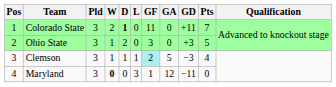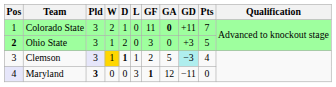(125, 27) bold -> (125, 27) normal
(169, 27) normal -> (169, 27) bold
(14, 43) normal -> (14, 43) bold
(96, 58) no background -> (96, 58) lavender background
(112, 58) no background -> (112, 58) gold background
(125, 58) normal -> (125, 58) bold
(151, 58) paleturquoise background -> (151, 58) no background
(189, 58) no background -> (189, 58) paleturquoise background
(14, 74) no background -> (14, 74) lavender background
(96, 74) normal -> (96, 74) bold
(112, 74) bold -> (112, 74) normal
(151, 74) normal -> (151, 74) bold
